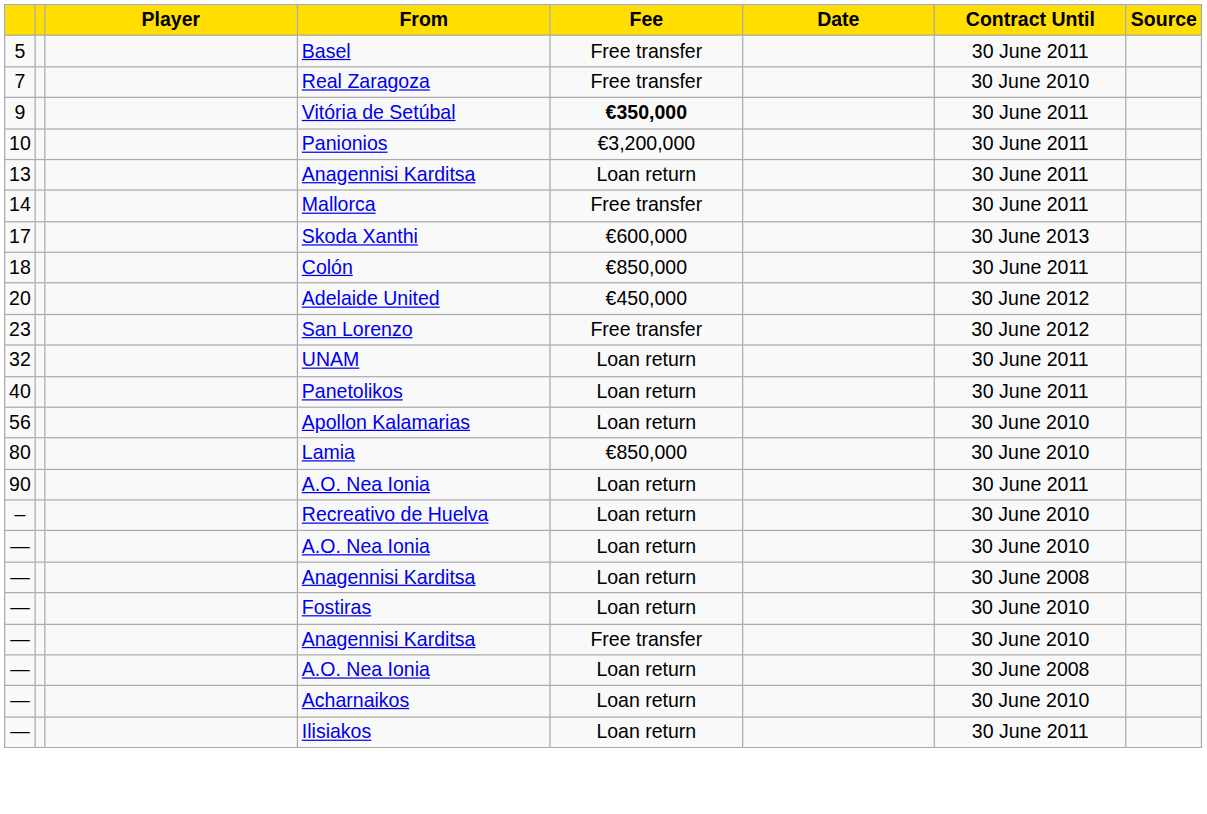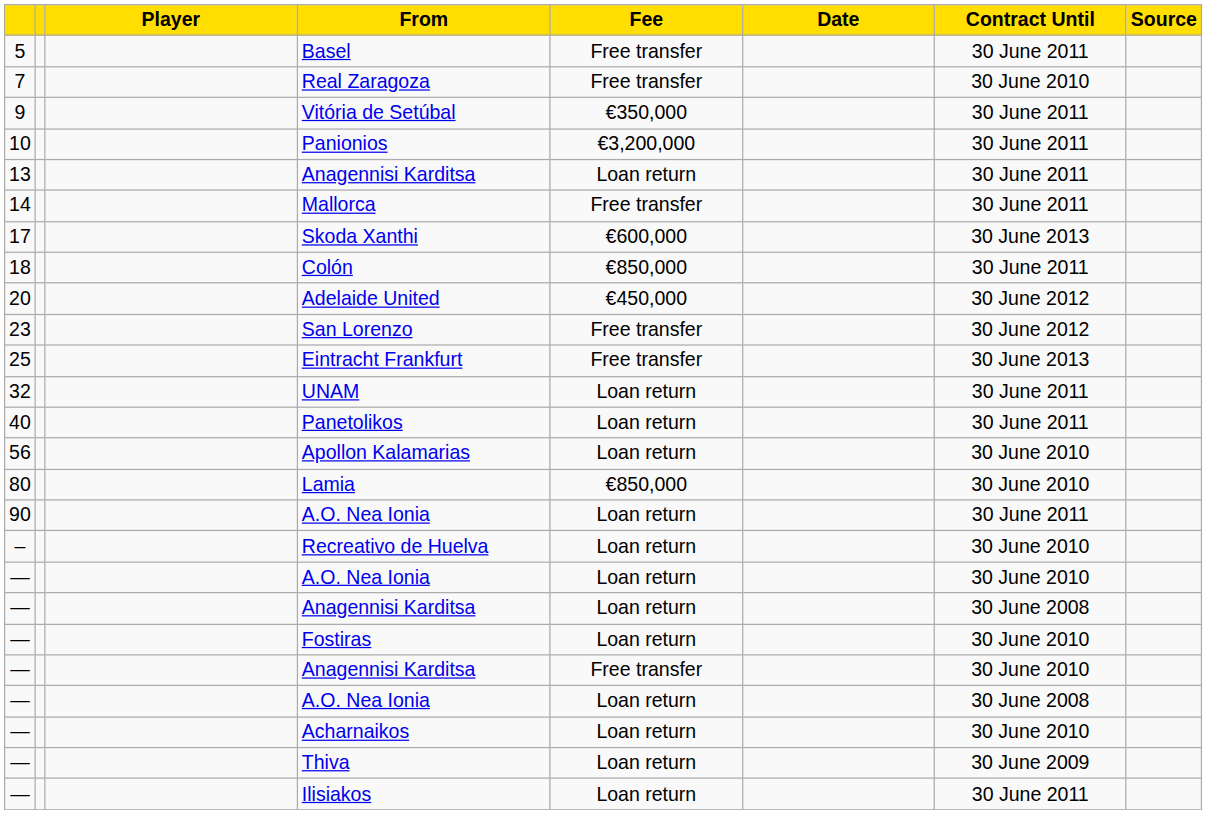(646, 112) bold -> (646, 112) normal
+ row: (20, 360)
+ row: (20, 762)
